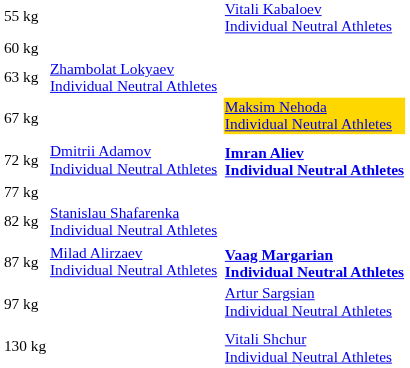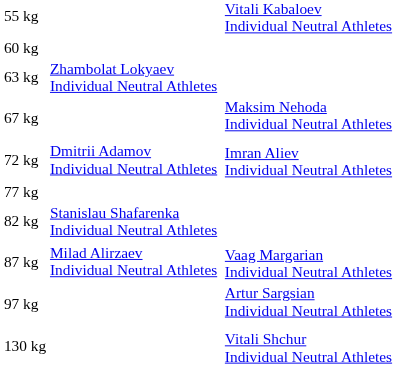(308, 115) gold background -> (308, 115) no background
(314, 162) bold -> (308, 162) normal
(314, 263) bold -> (308, 263) normal
